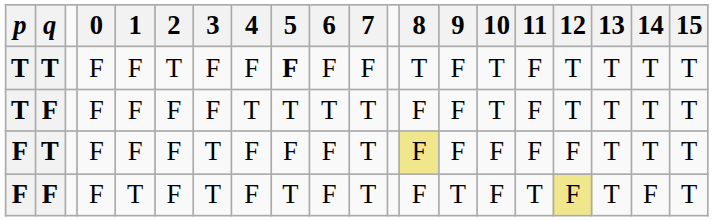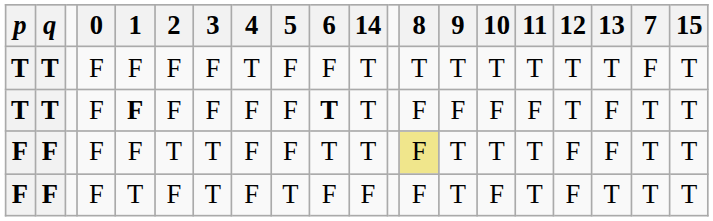columns swapped: (368, 25) <-> (650, 25)
(174, 67) T -> (174, 67) F
(252, 67) F -> (252, 67) T
(290, 67) bold -> (290, 67) normal
(458, 67) F -> (458, 67) T
(535, 67) F -> (535, 67) T
(50, 109) F -> (50, 109) T
(135, 109) normal -> (135, 109) bold
(252, 109) T -> (252, 109) F
(290, 109) T -> (290, 109) F
(329, 109) normal -> (329, 109) bold
(497, 109) T -> (497, 109) F
(612, 109) T -> (612, 109) F
(50, 151) T -> (50, 151) F
(174, 151) F -> (174, 151) T
(329, 151) F -> (329, 151) T
(458, 151) F -> (458, 151) T
(497, 151) F -> (497, 151) T
(535, 151) F -> (535, 151) T
(612, 151) T -> (612, 151) F
(573, 194) khaki background -> (573, 194) no background
